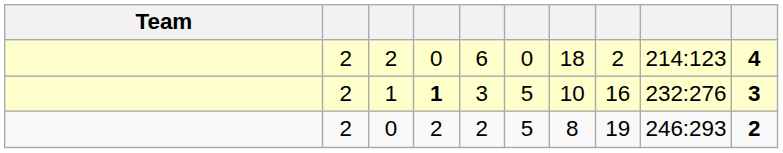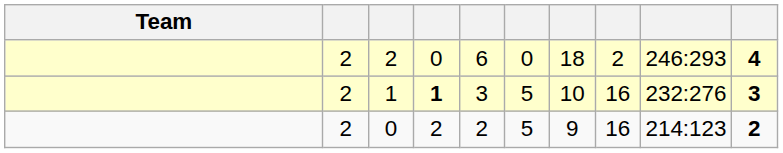(686, 57) 214:123 -> (686, 57) 246:293
(572, 128) 8 -> (572, 128) 9
(618, 128) 19 -> (618, 128) 16
(686, 128) 246:293 -> (686, 128) 214:123
